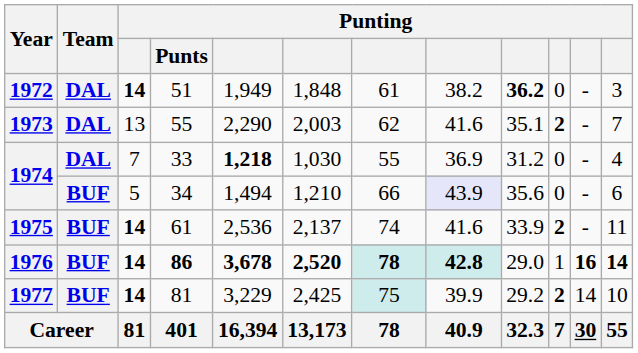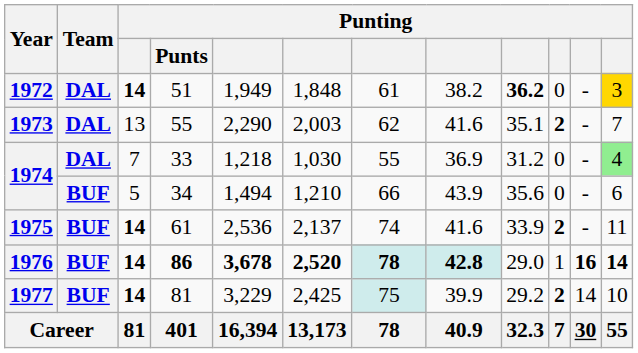(617, 90) no background -> (617, 90) gold background
(248, 158) bold -> (248, 158) normal
(617, 158) no background -> (617, 158) lightgreen background
(464, 192) lavender background -> (464, 192) no background
